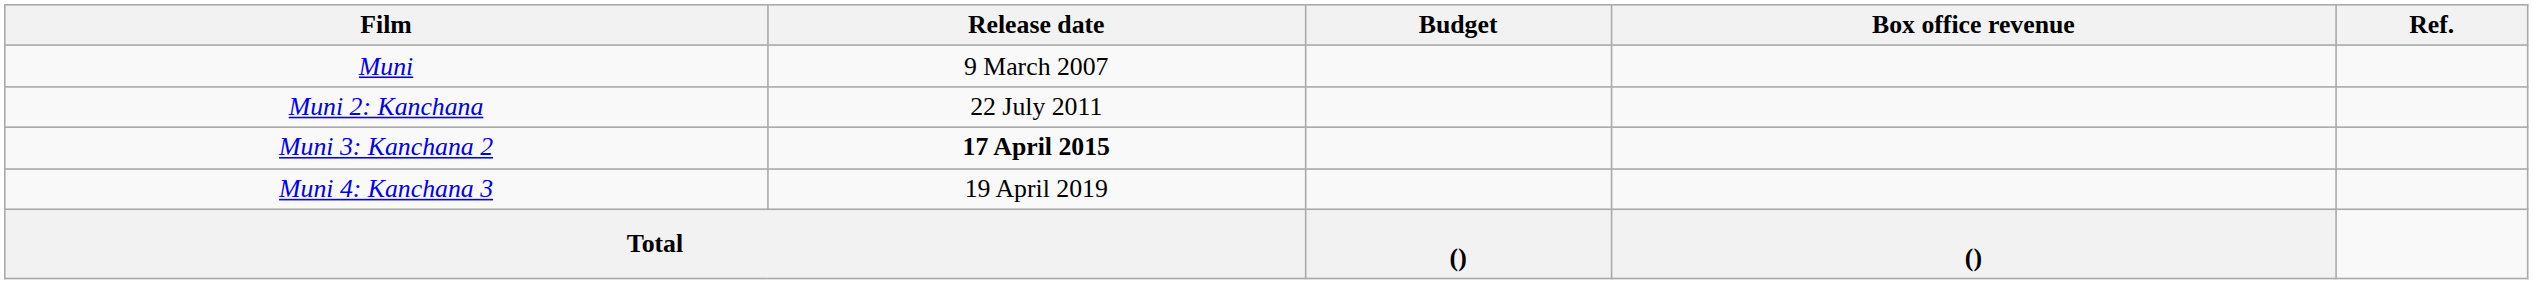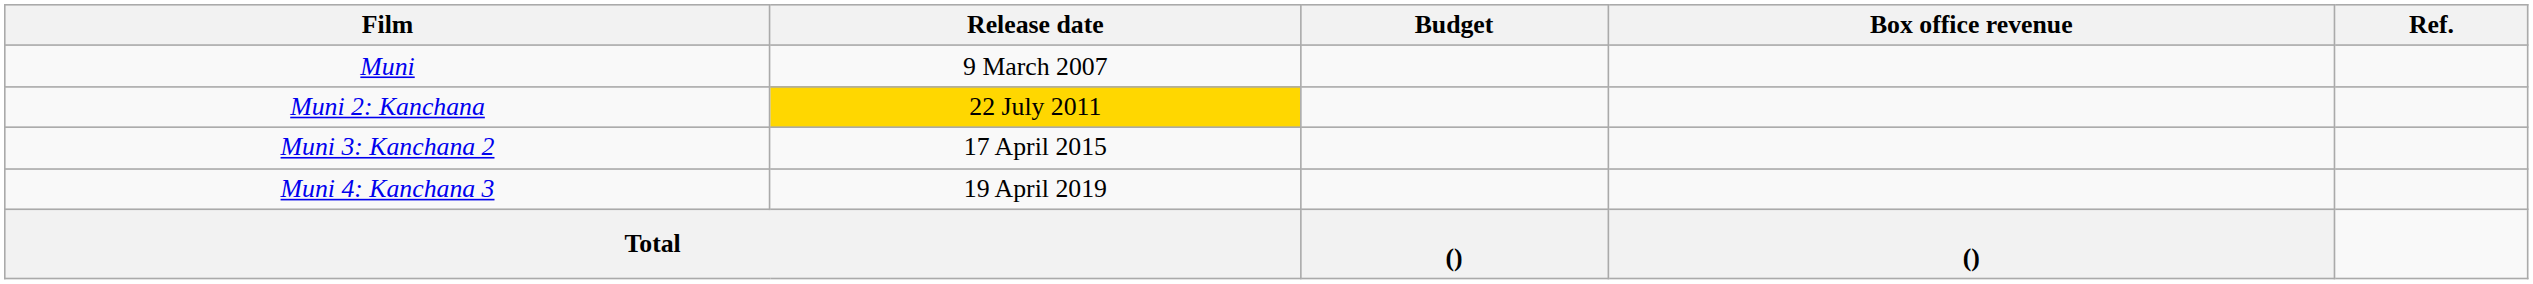(1036, 106) no background -> (1035, 106) gold background
(1036, 147) bold -> (1035, 147) normal
